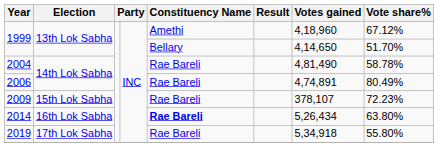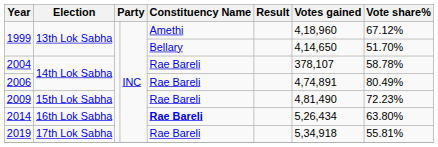(316, 64) 4,81,490 -> (314, 64) 378,107
(314, 99) 378,107 -> (316, 99) 4,81,490
(385, 133) 55.80% -> (385, 133) 55.81%
